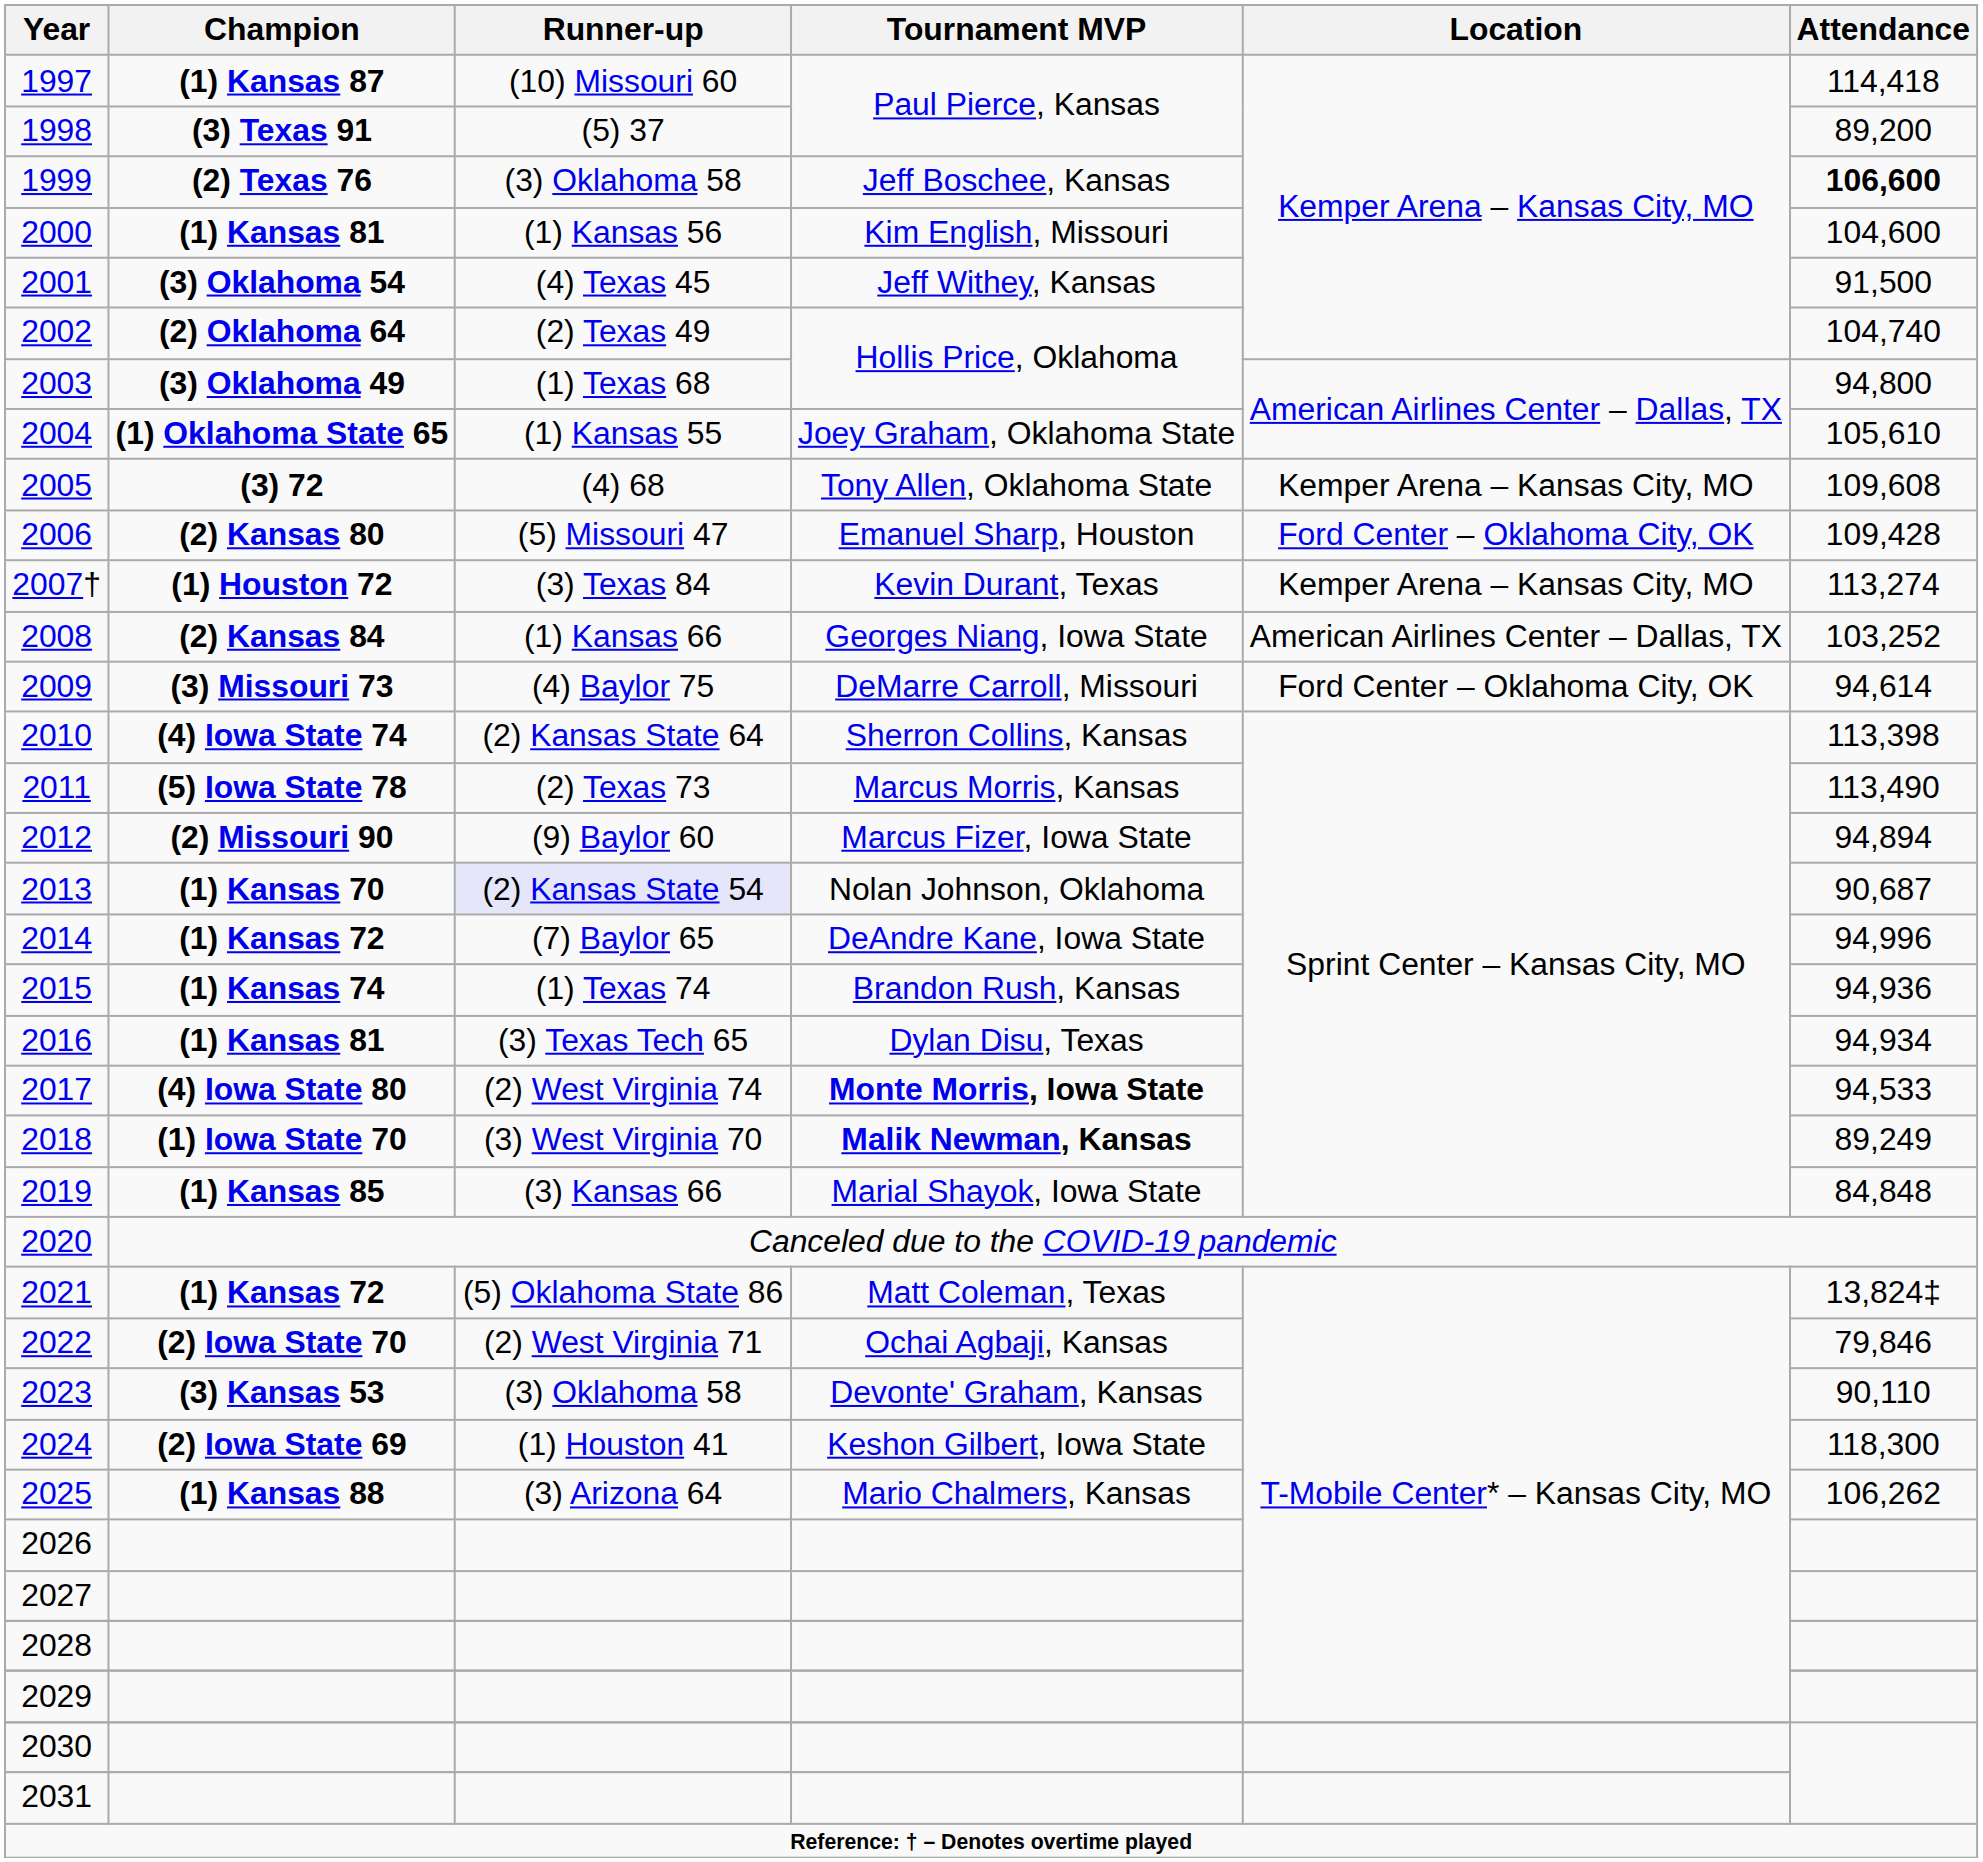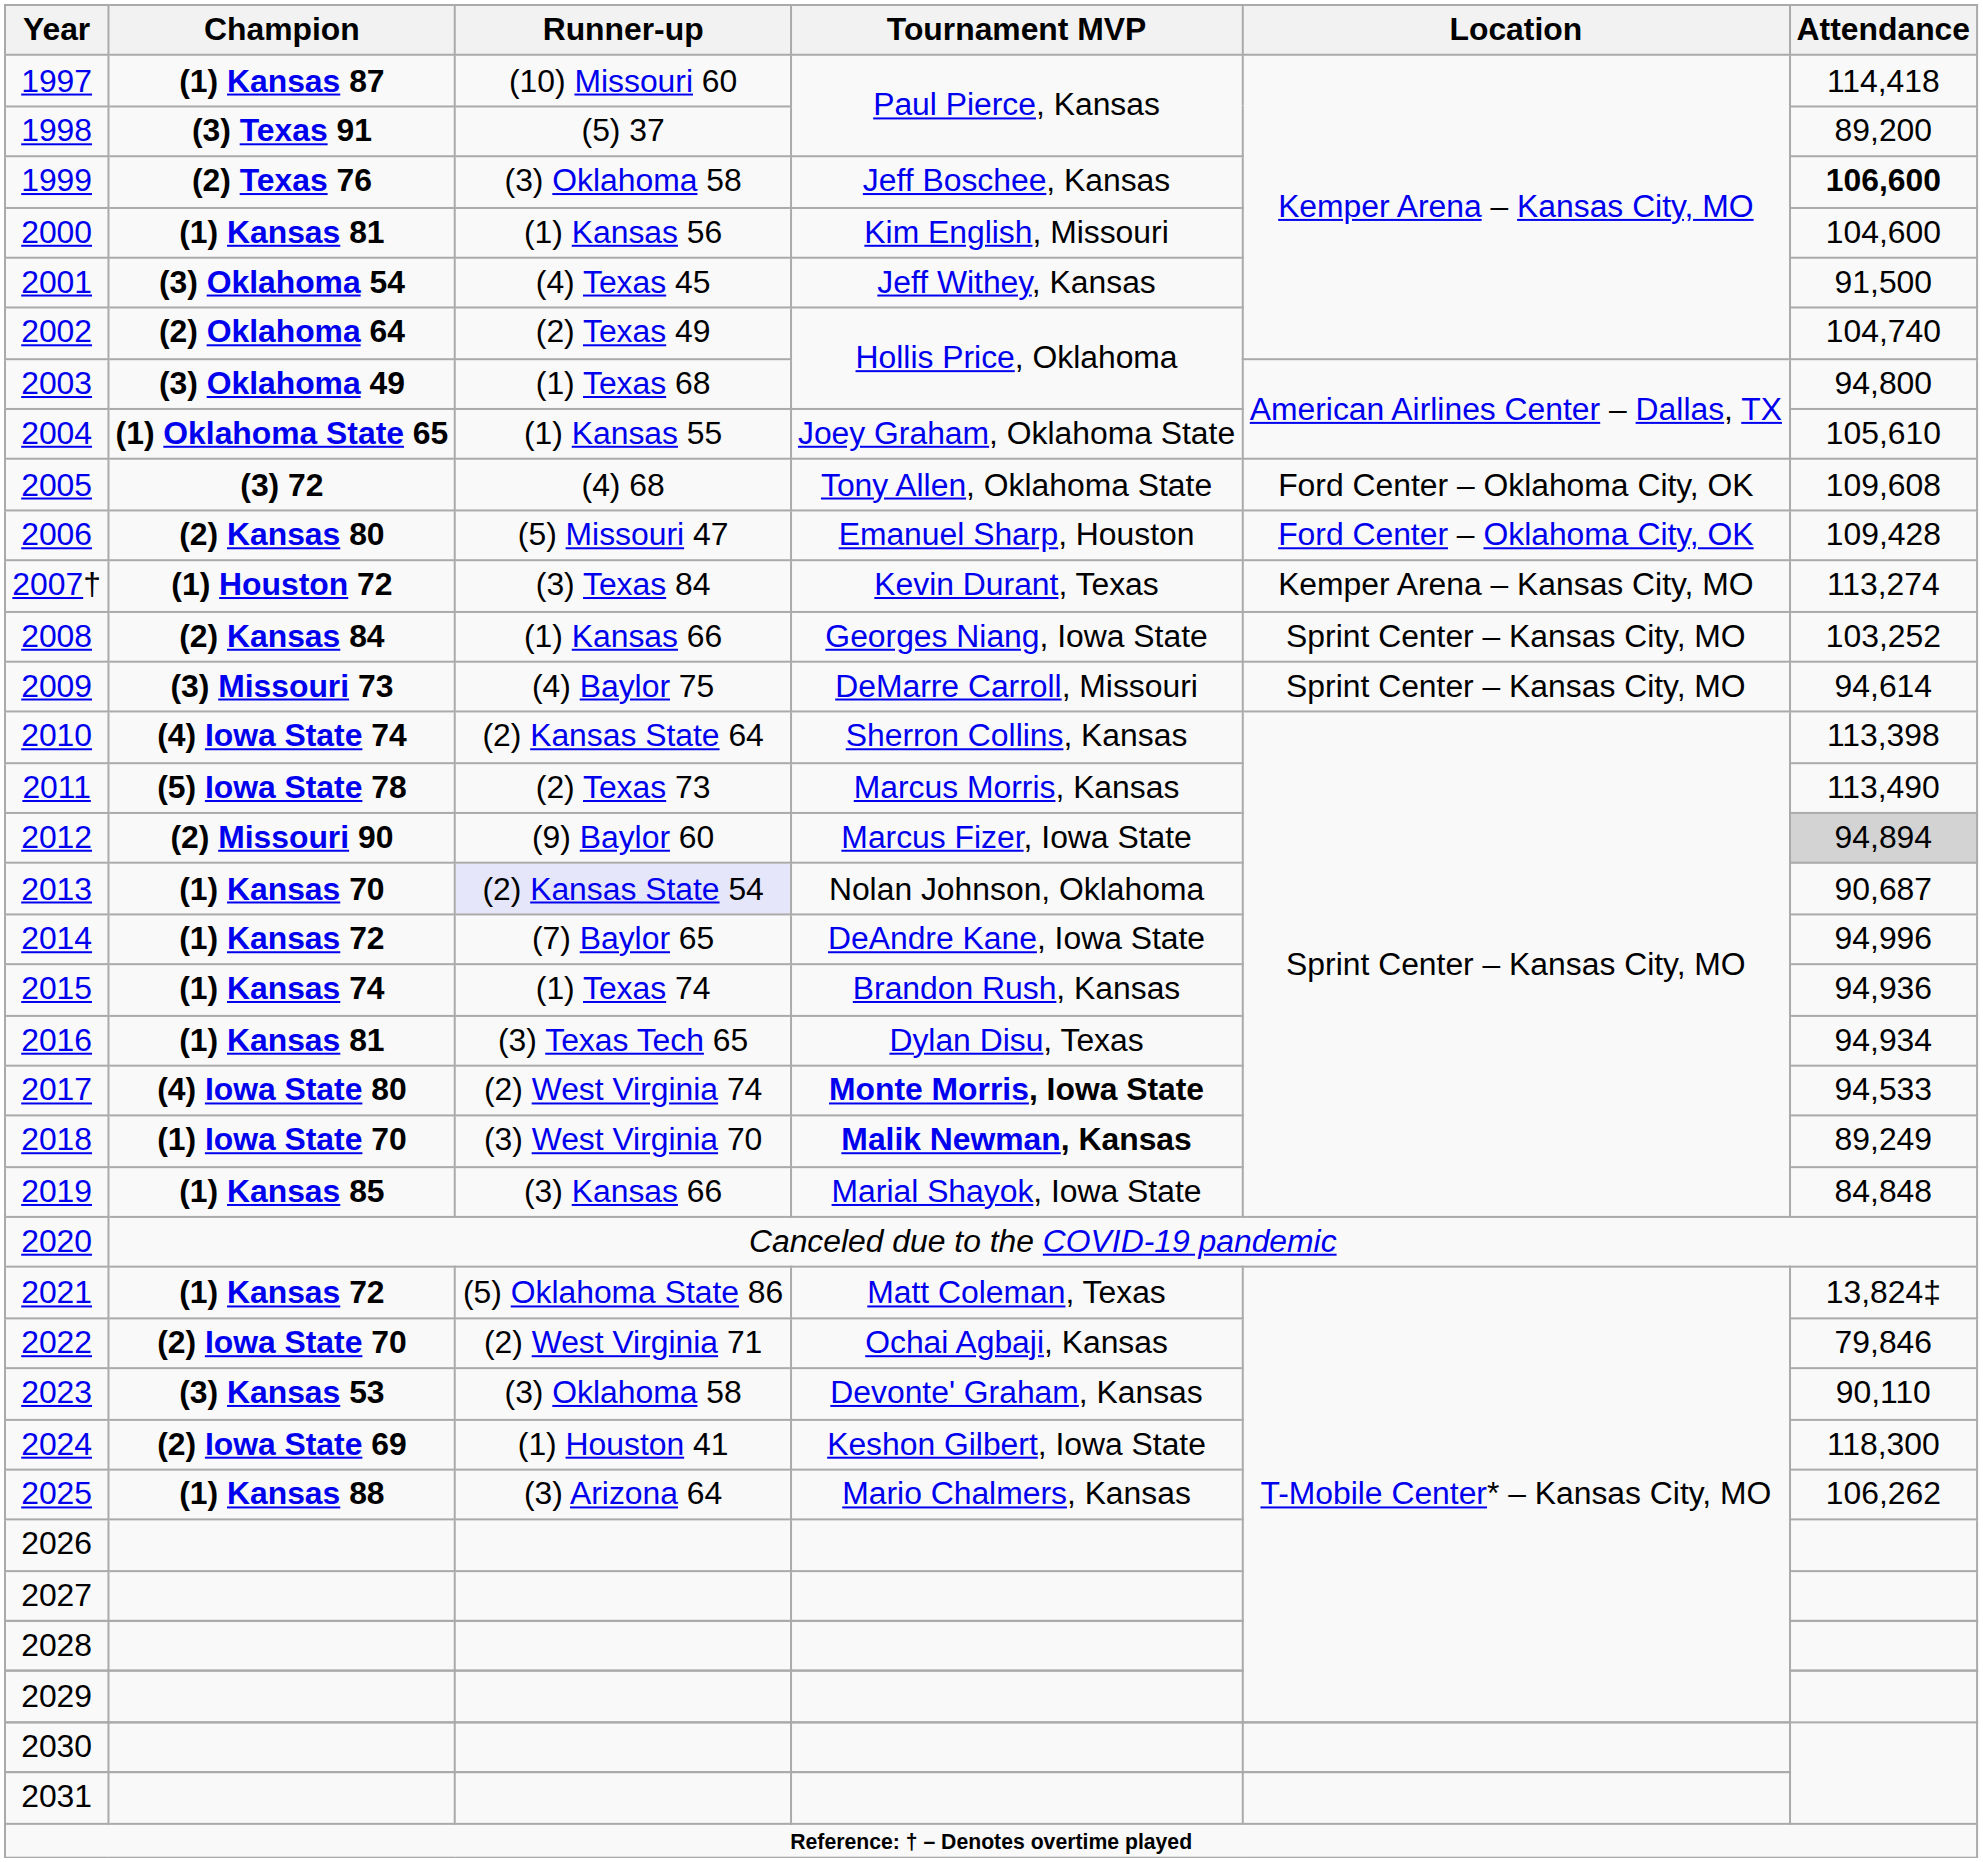(1516, 484) Kemper Arena – Kansas City, MO -> (1516, 484) Ford Center – Oklahoma City, OK
(1516, 635) American Airlines Center – Dallas, TX -> (1516, 635) Sprint Center – Kansas City, MO
(1516, 686) Ford Center – Oklahoma City, OK -> (1516, 686) Sprint Center – Kansas City, MO
(1883, 837) no background -> (1883, 837) lightgrey background
